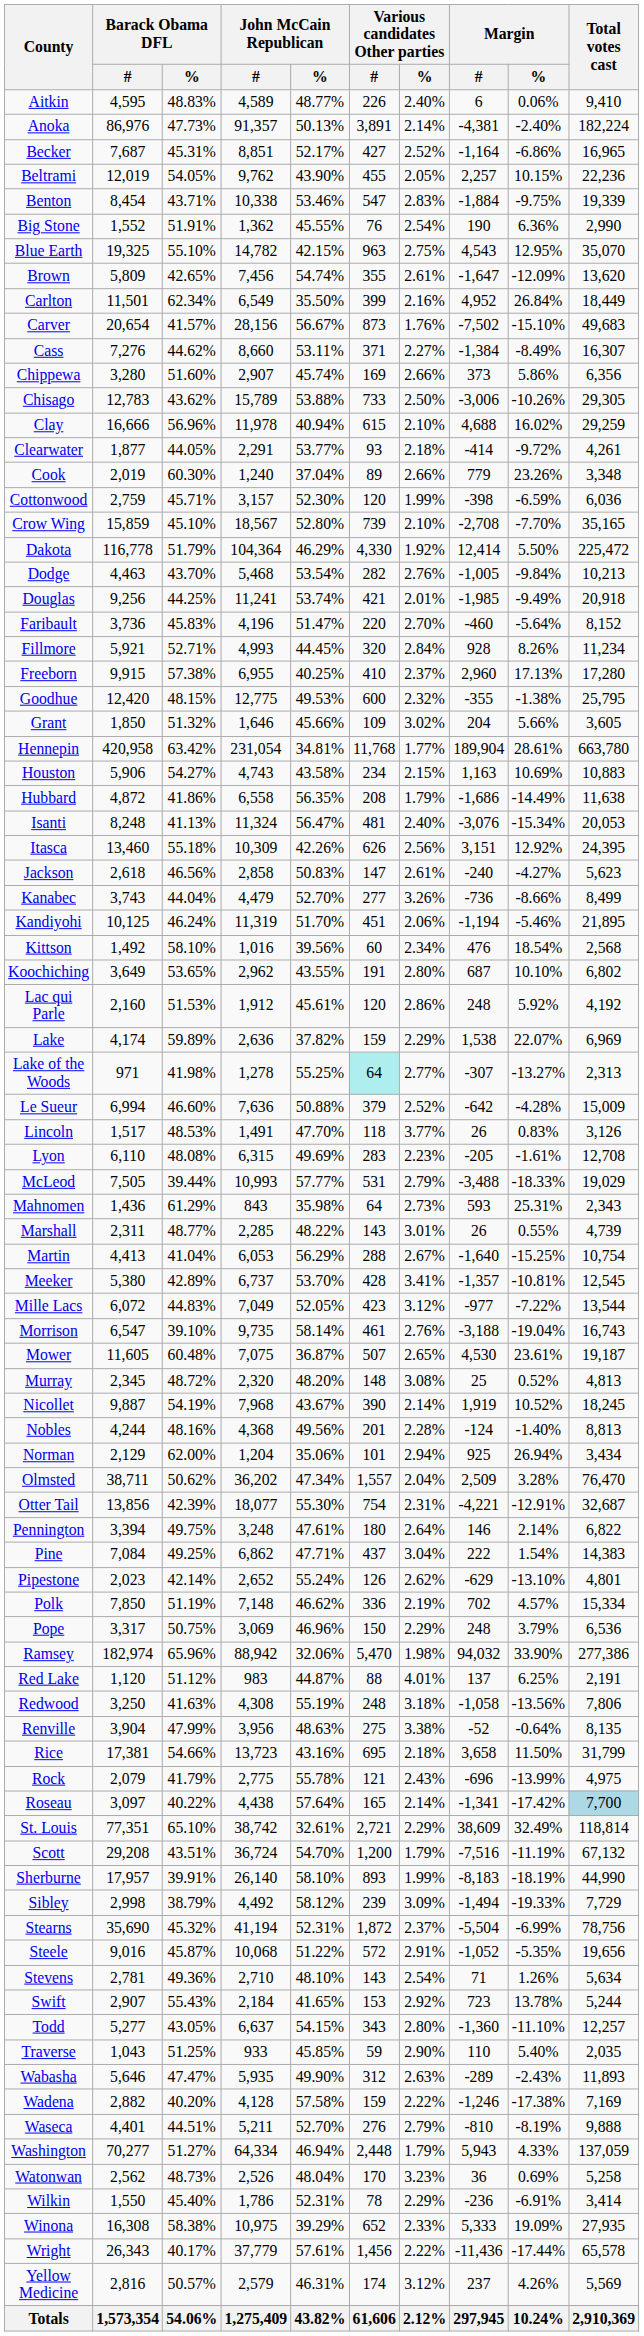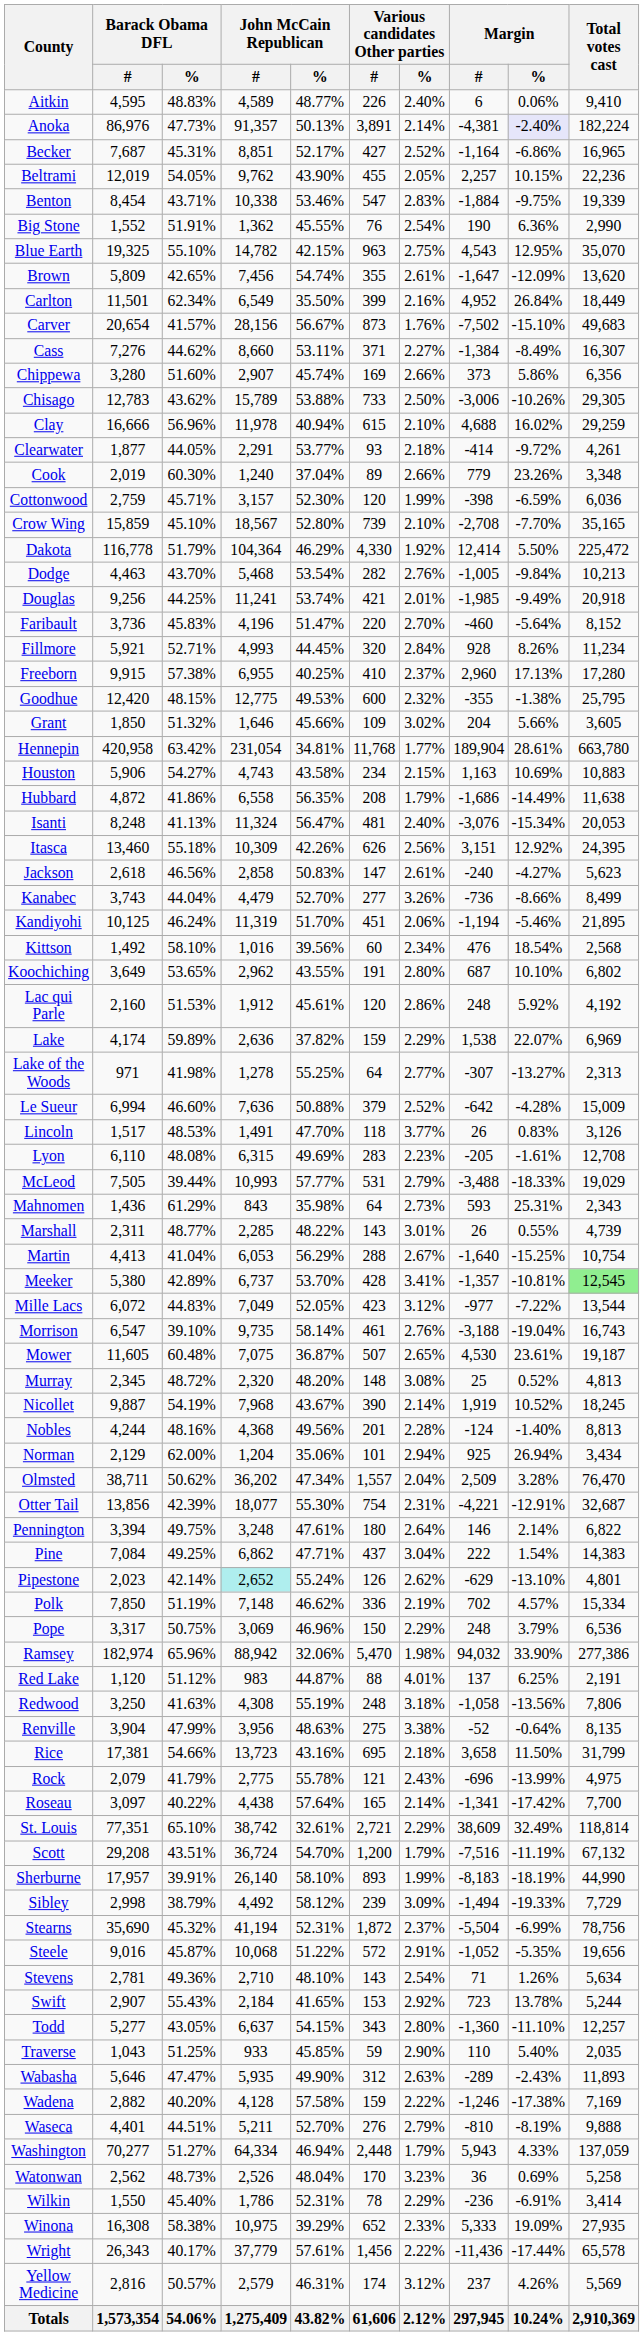(538, 126) no background -> (538, 126) lavender background
(374, 1073) paleturquoise background -> (374, 1073) no background
(604, 1281) no background -> (604, 1281) lightgreen background
(256, 1579) no background -> (256, 1579) paleturquoise background
(604, 1803) lightblue background -> (604, 1803) no background
